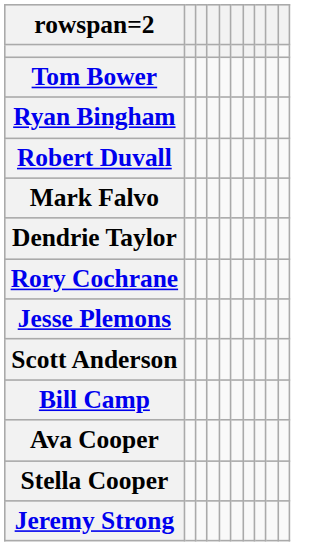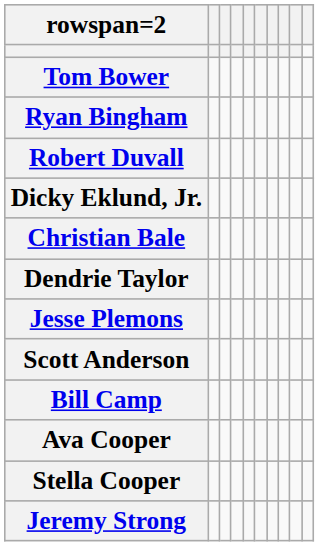+ row: (106, 197)
- row: (94, 197)
+ row: (106, 238)
- row: (94, 278)
